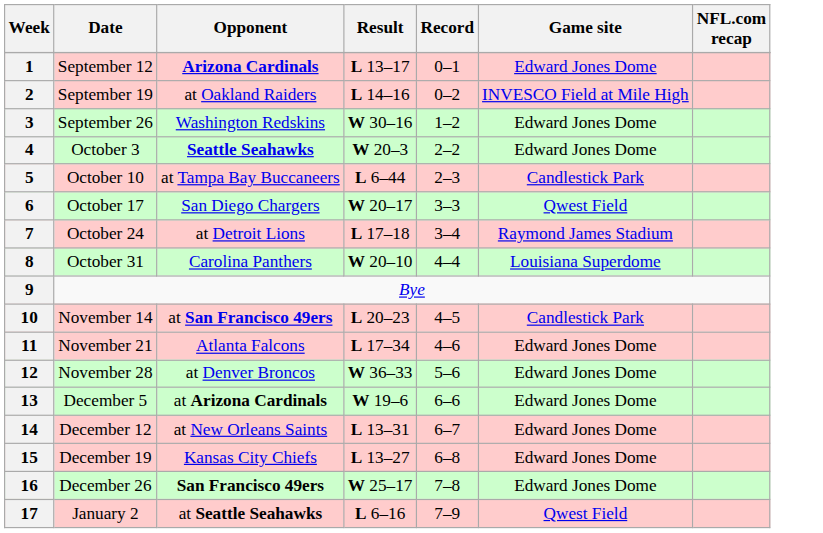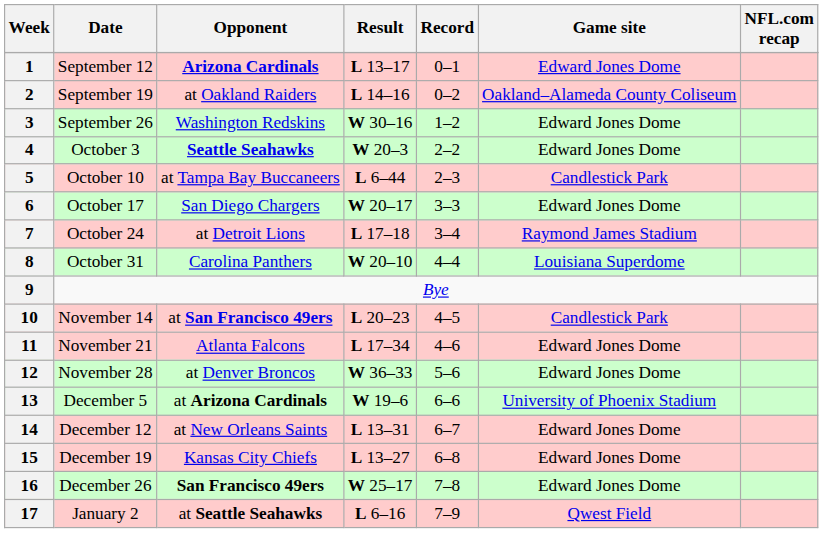(585, 93) INVESCO Field at Mile High -> (609, 93) Oakland–Alameda County Coliseum
(585, 205) Qwest Field -> (609, 205) Edward Jones Dome
(585, 401) Edward Jones Dome -> (609, 401) University of Phoenix Stadium
